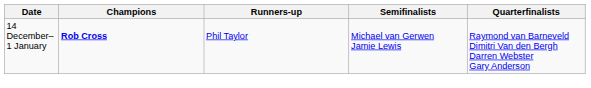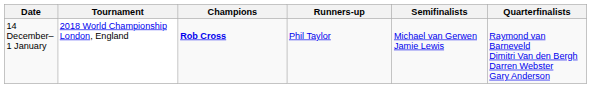+ column: (118, 11)
